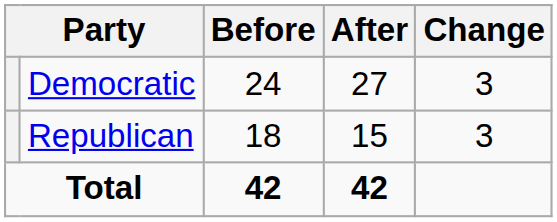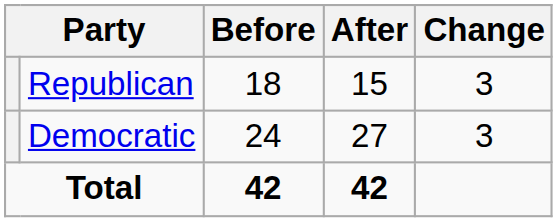rows swapped: (112, 83) <-> (111, 135)
